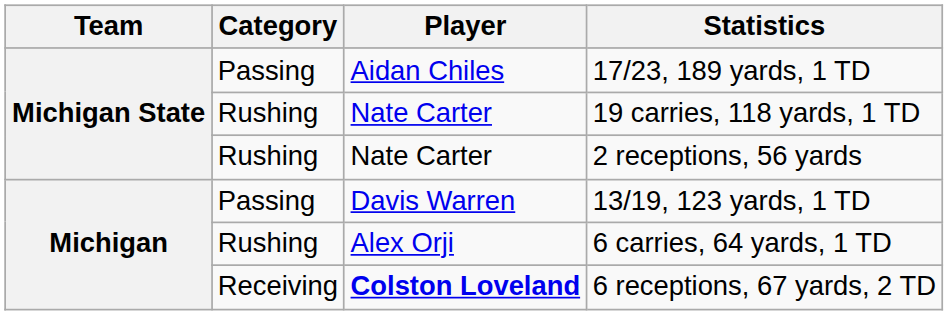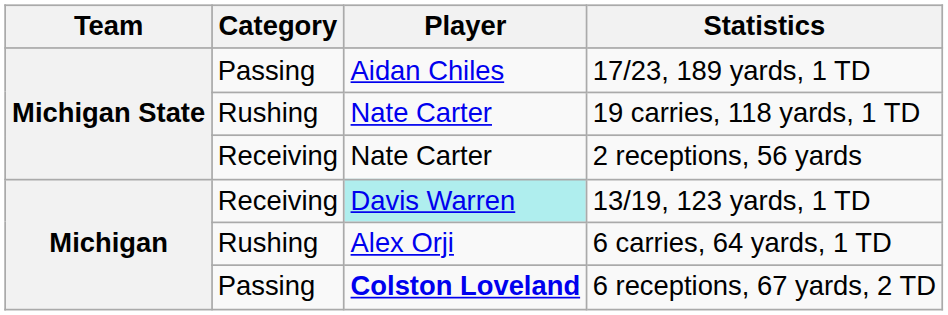(268, 156) Rushing -> (278, 156) Receiving
(266, 200) Passing -> (278, 200) Receiving
(433, 200) no background -> (433, 200) paleturquoise background
(278, 286) Receiving -> (266, 286) Passing
